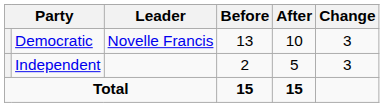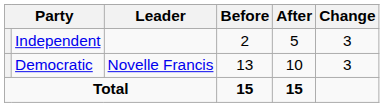rows swapped: (54, 41) <-> (58, 65)
